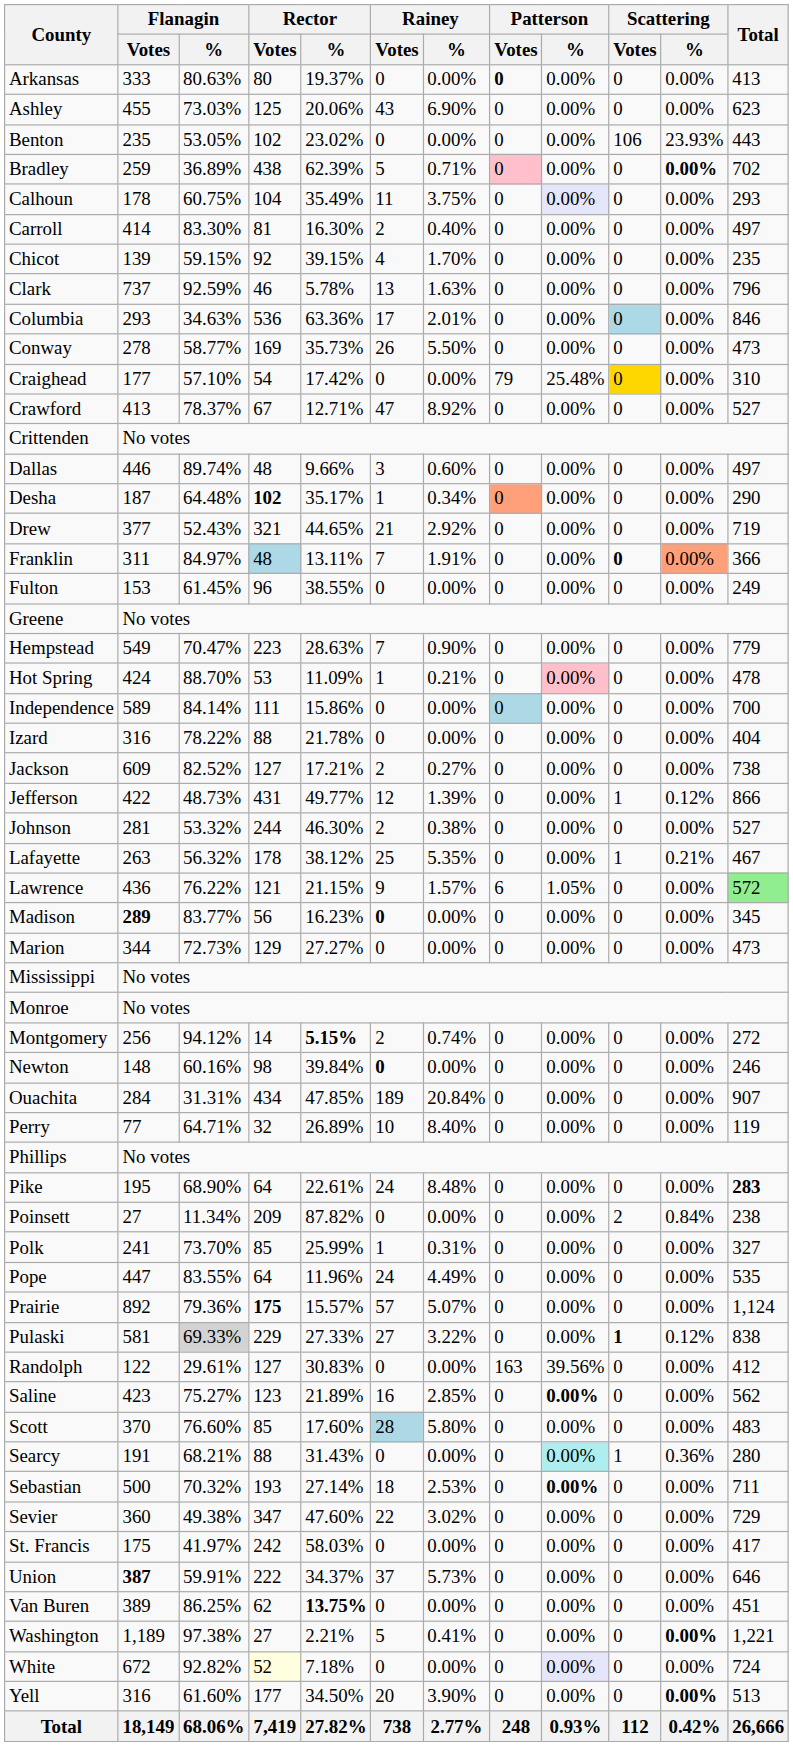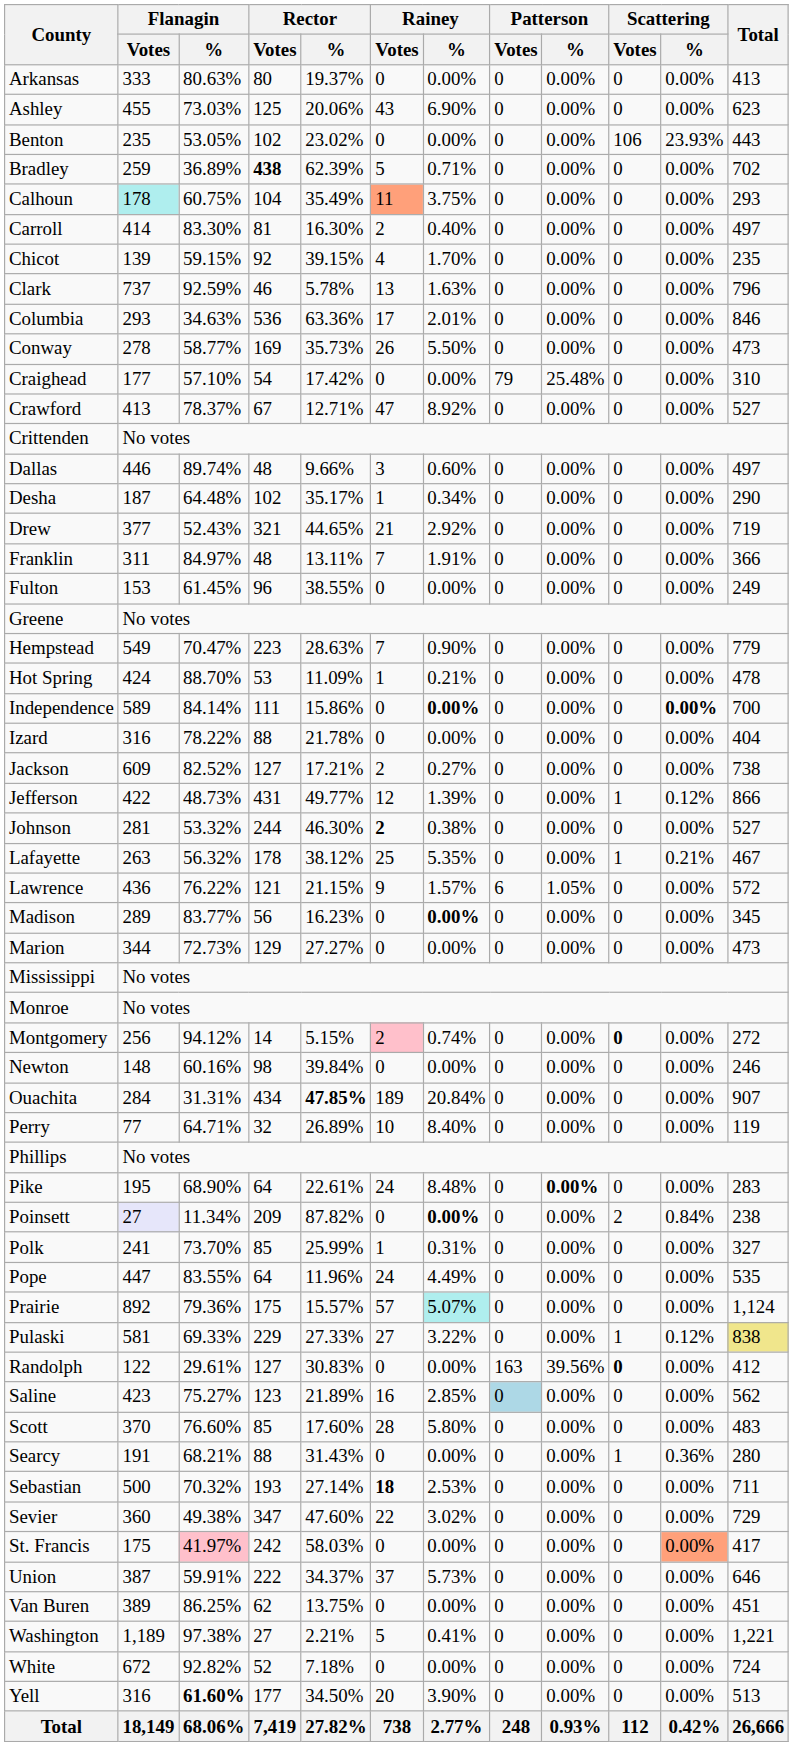(499, 79) bold -> (499, 79) normal
(267, 169) normal -> (267, 169) bold
(499, 169) pink background -> (499, 169) no background
(691, 169) bold -> (690, 169) normal
(137, 199) no background -> (137, 199) paleturquoise background
(384, 199) no background -> (384, 199) lightsalmon background
(571, 199) lavender background -> (571, 199) no background
(618, 318) lightblue background -> (618, 318) no background
(618, 378) gold background -> (618, 378) no background
(267, 498) bold -> (267, 498) normal
(499, 498) lightsalmon background -> (499, 498) no background
(263, 558) lightblue background -> (263, 558) no background
(618, 558) bold -> (618, 558) normal
(690, 558) lightsalmon background -> (690, 558) no background
(571, 678) pink background -> (571, 678) no background
(452, 708) normal -> (453, 708) bold
(499, 708) lightblue background -> (499, 708) no background
(690, 708) normal -> (691, 708) bold
(380, 827) normal -> (380, 827) bold
(746, 887) lightgreen background -> (746, 887) no background
(137, 917) bold -> (137, 917) normal
(380, 917) bold -> (380, 917) normal
(452, 917) normal -> (453, 917) bold
(331, 1037) bold -> (330, 1037) normal
(380, 1037) no background -> (380, 1037) pink background
(618, 1037) normal -> (618, 1037) bold
(380, 1067) bold -> (380, 1067) normal
(334, 1097) normal -> (336, 1097) bold
(571, 1187) normal -> (572, 1187) bold
(746, 1187) bold -> (746, 1187) normal
(132, 1217) no background -> (132, 1217) lavender background
(452, 1217) normal -> (453, 1217) bold
(267, 1306) bold -> (267, 1306) normal
(452, 1306) no background -> (452, 1306) paleturquoise background
(212, 1336) lightgrey background -> (212, 1336) no background
(618, 1336) bold -> (618, 1336) normal
(746, 1336) no background -> (746, 1336) khaki background
(618, 1366) normal -> (618, 1366) bold
(499, 1396) no background -> (499, 1396) lightblue background
(572, 1396) bold -> (571, 1396) normal
(385, 1426) lightblue background -> (385, 1426) no background
(571, 1456) paleturquoise background -> (571, 1456) no background
(385, 1486) normal -> (385, 1486) bold
(572, 1486) bold -> (571, 1486) normal
(212, 1546) no background -> (212, 1546) pink background
(690, 1546) no background -> (690, 1546) lightsalmon background
(137, 1576) bold -> (137, 1576) normal
(336, 1606) bold -> (334, 1606) normal
(691, 1636) bold -> (690, 1636) normal
(263, 1666) lightyellow background -> (263, 1666) no background
(571, 1666) lavender background -> (571, 1666) no background
(212, 1696) normal -> (214, 1696) bold
(691, 1696) bold -> (690, 1696) normal
